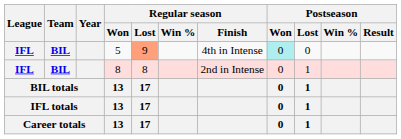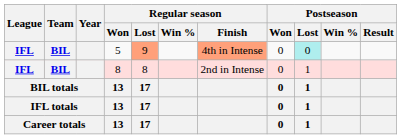(232, 51) no background -> (232, 51) lightsalmon background
(281, 51) paleturquoise background -> (281, 51) no background
(308, 51) no background -> (308, 51) paleturquoise background
